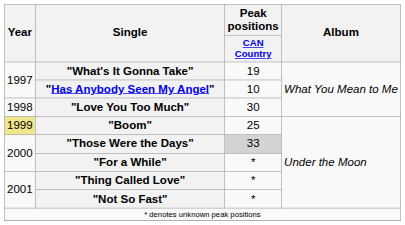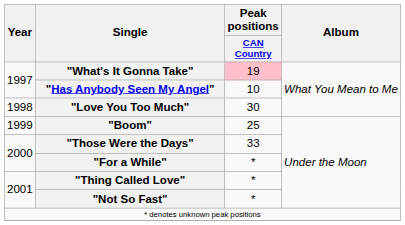(253, 71) no background -> (253, 71) pink background
(20, 125) khaki background -> (20, 125) no background
(253, 144) lightgrey background -> (253, 144) no background
